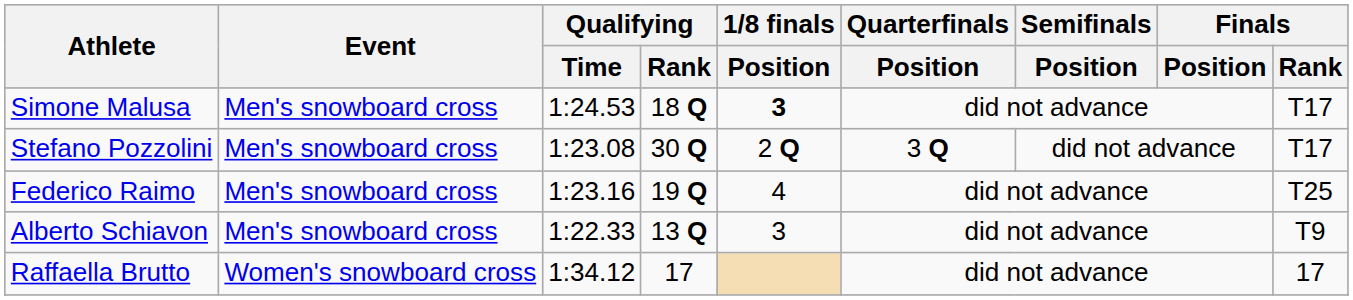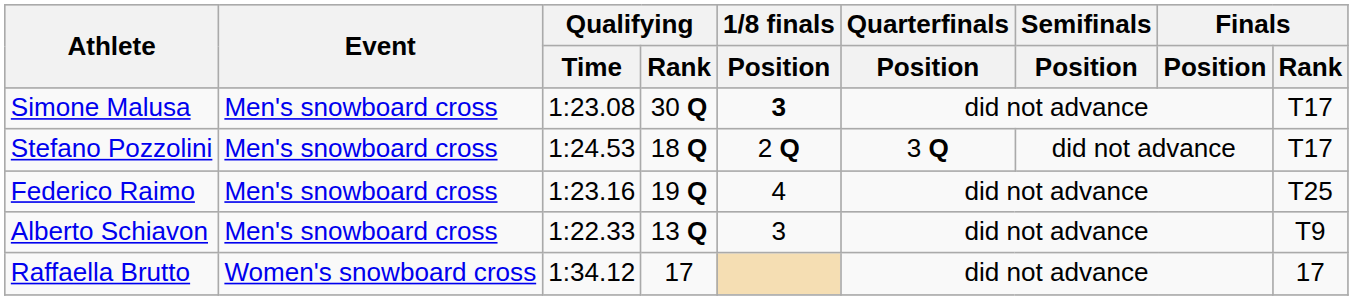(592, 107) 1:24.53 -> (592, 107) 1:23.08
(679, 107) 18 Q -> (679, 107) 30 Q
(592, 149) 1:23.08 -> (592, 149) 1:24.53
(679, 149) 30 Q -> (679, 149) 18 Q
